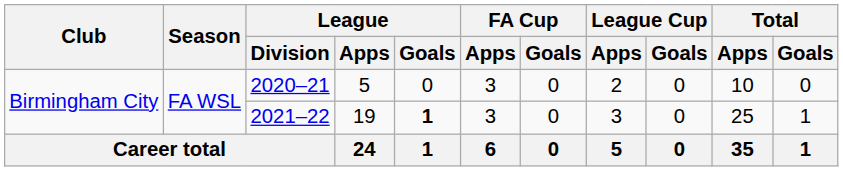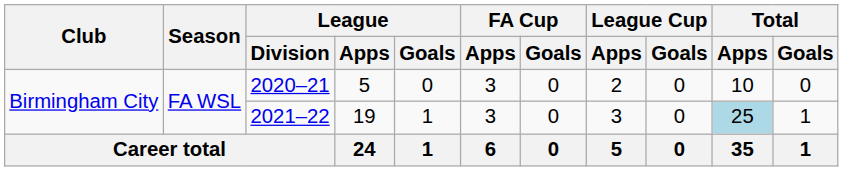(427, 117) bold -> (427, 117) normal
(742, 117) no background -> (742, 117) lightblue background
